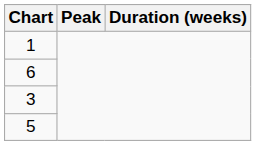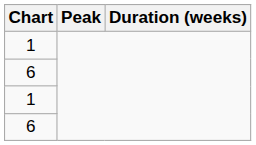(31, 99) 3 -> (31, 99) 1
(31, 126) 5 -> (31, 126) 6
